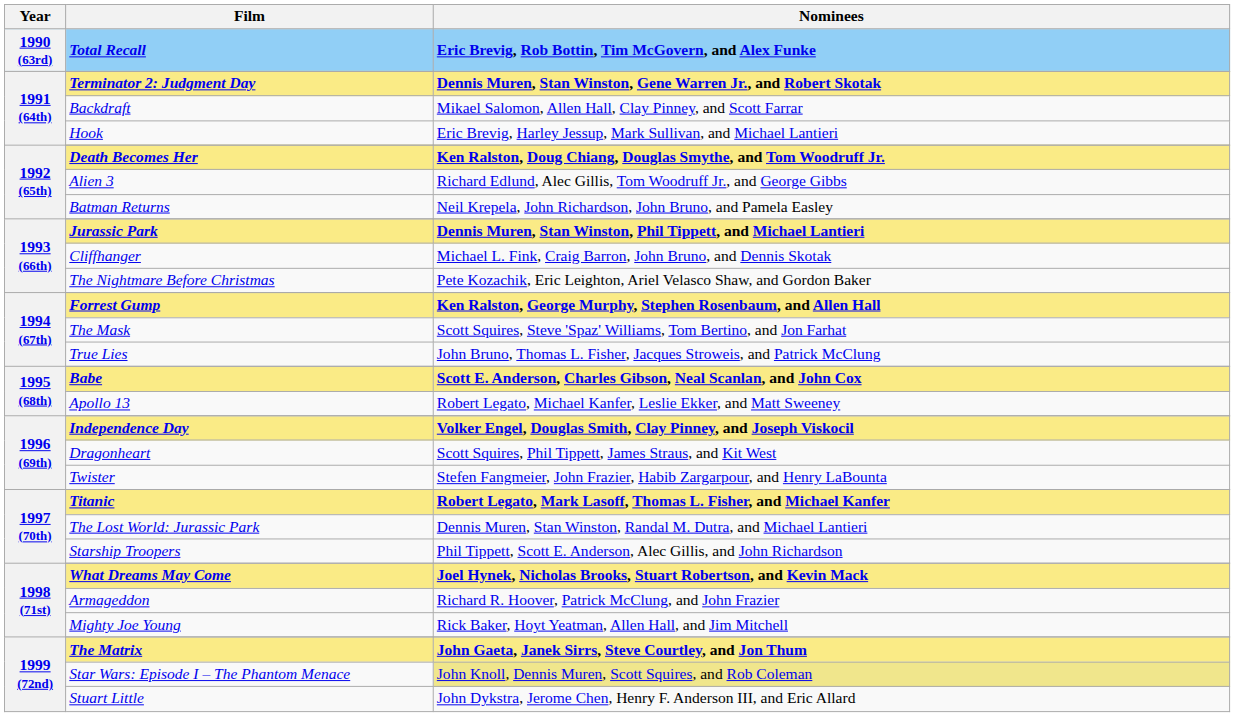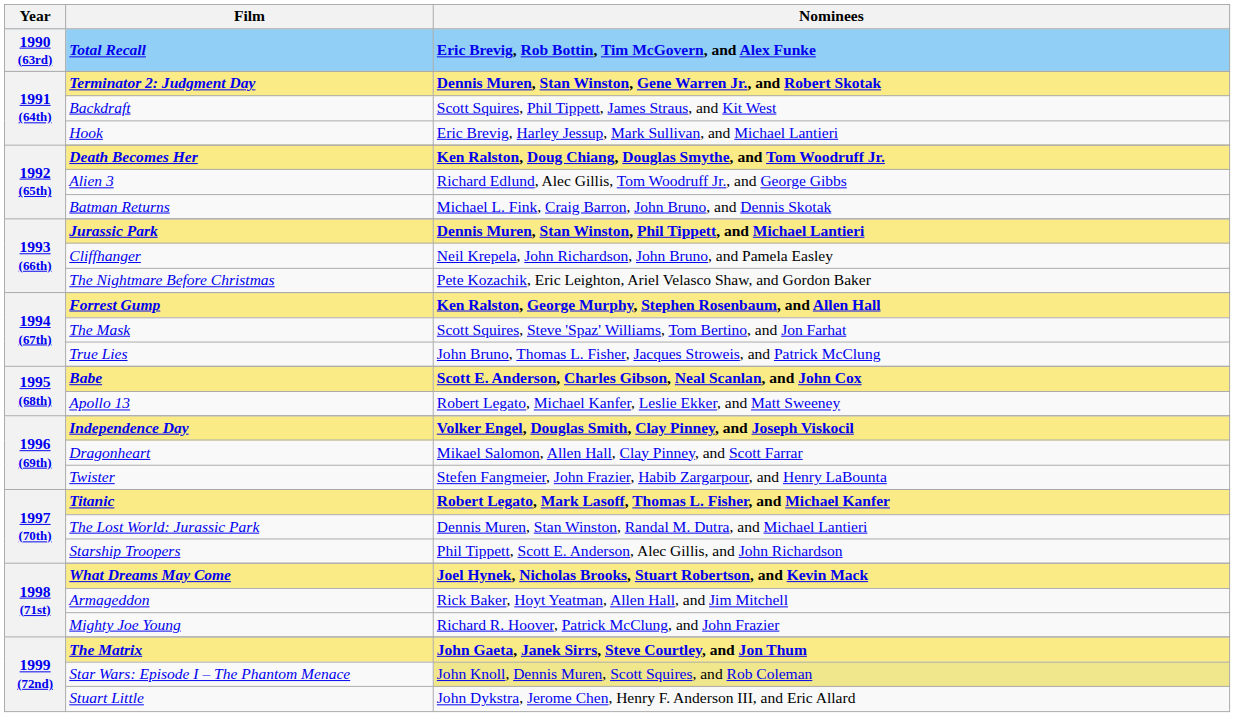(620, 108) Mikael Salomon, Allen Hall, Clay Pinney, and Scott Farrar -> (607, 108) Scott Squires, Phil Tippett, James Straus, and Kit West
(635, 206) Neil Krepela, John Richardson, John Bruno, and Pamela Easley -> (634, 206) Michael L. Fink, Craig Barron, John Bruno, and Dennis Skotak
(634, 255) Michael L. Fink, Craig Barron, John Bruno, and Dennis Skotak -> (635, 255) Neil Krepela, John Richardson, John Bruno, and Pamela Easley
(607, 452) Scott Squires, Phil Tippett, James Straus, and Kit West -> (620, 452) Mikael Salomon, Allen Hall, Clay Pinney, and Scott Farrar
(608, 600) Richard R. Hoover, Patrick McClung, and John Frazier -> (612, 600) Rick Baker, Hoyt Yeatman, Allen Hall, and Jim Mitchell
(612, 624) Rick Baker, Hoyt Yeatman, Allen Hall, and Jim Mitchell -> (608, 624) Richard R. Hoover, Patrick McClung, and John Frazier
